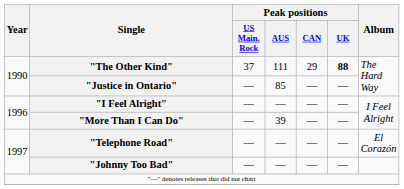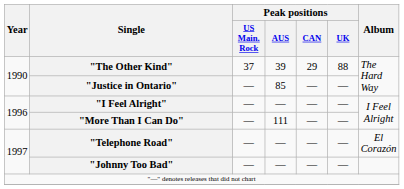(280, 66) 111 -> (280, 66) 39
(343, 66) bold -> (343, 66) normal
(280, 120) 39 -> (280, 120) 111
